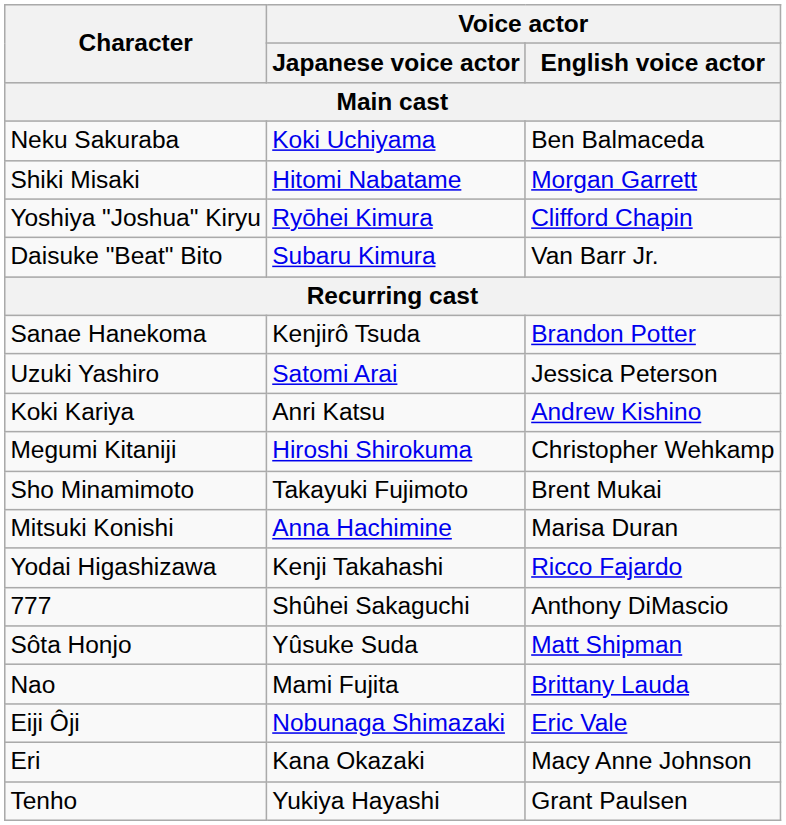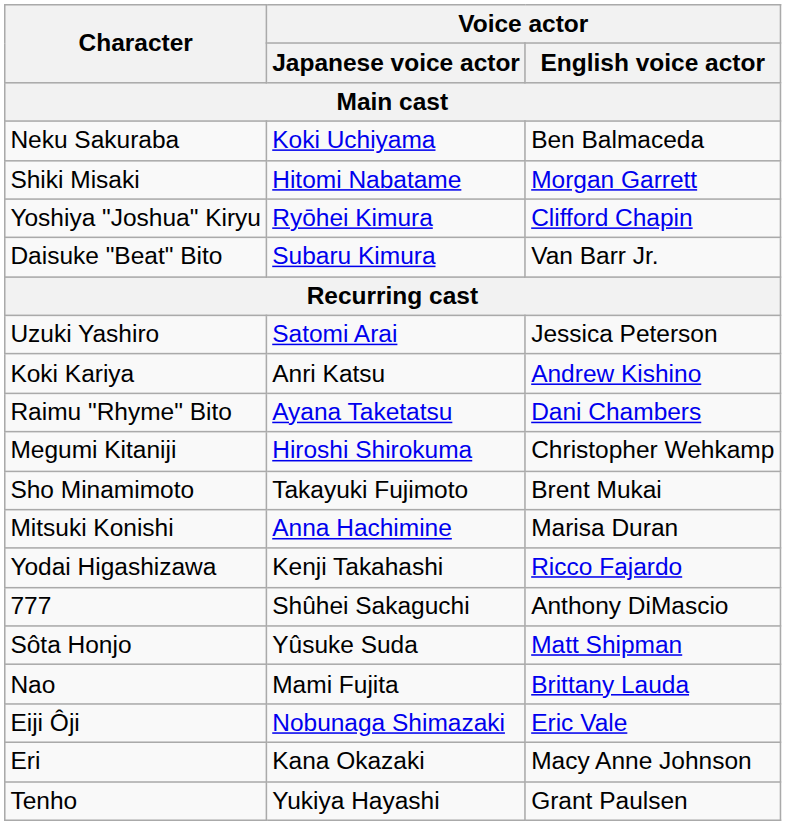- row: (108, 334)
+ row: (121, 412)
